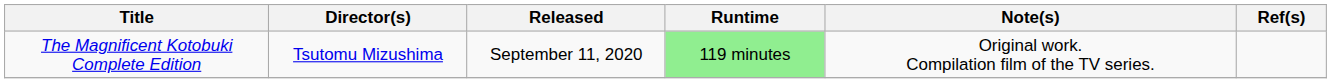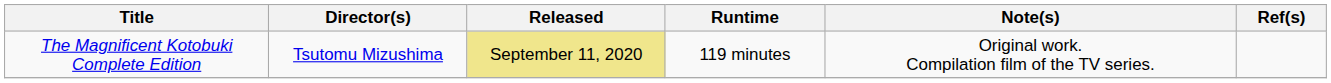(566, 54) no background -> (566, 54) khaki background
(745, 54) lightgreen background -> (745, 54) no background
